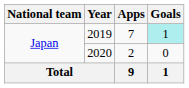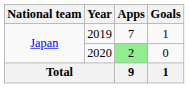(166, 33) paleturquoise background -> (166, 33) no background
(131, 53) no background -> (131, 53) lightgreen background
